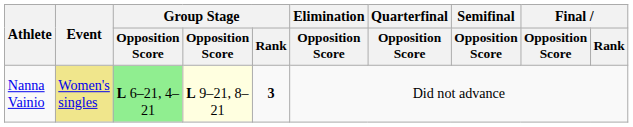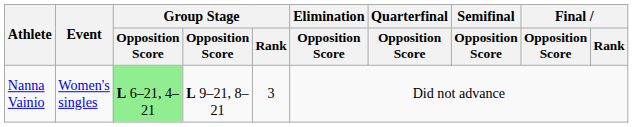(84, 94) khaki background -> (84, 94) no background
(217, 102) lightyellow background -> (217, 102) no background
(271, 94) bold -> (271, 94) normal
